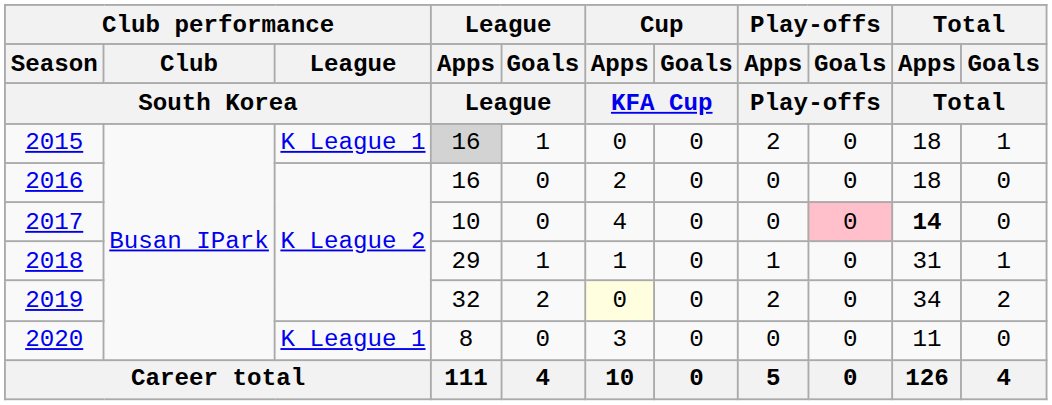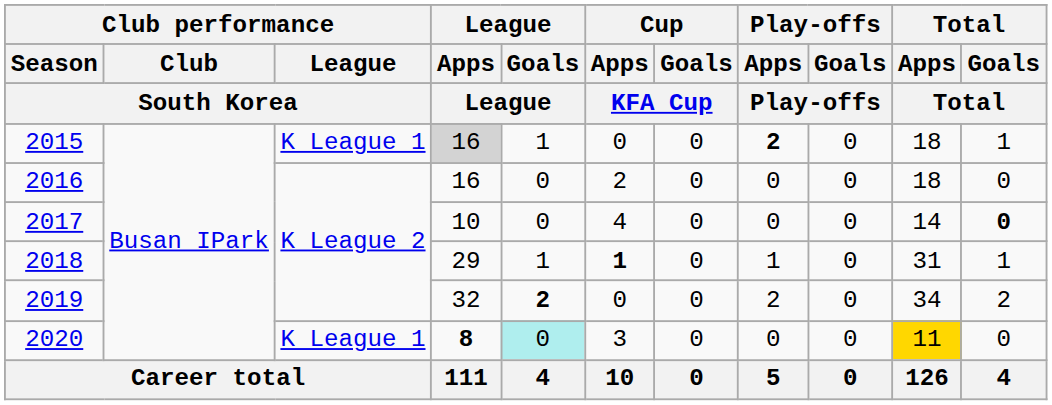(773, 143) normal -> (773, 143) bold
(850, 222) pink background -> (850, 222) no background
(927, 222) bold -> (927, 222) normal
(1004, 222) normal -> (1004, 222) bold
(620, 261) normal -> (620, 261) bold
(543, 300) normal -> (543, 300) bold
(620, 300) lightyellow background -> (620, 300) no background
(466, 340) normal -> (466, 340) bold
(543, 340) no background -> (543, 340) paleturquoise background
(927, 340) no background -> (927, 340) gold background
